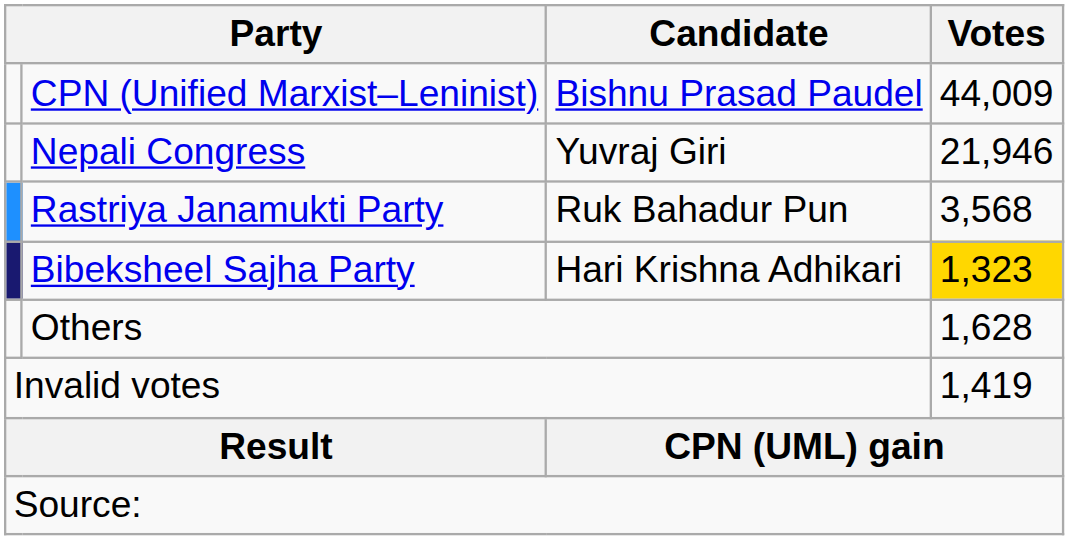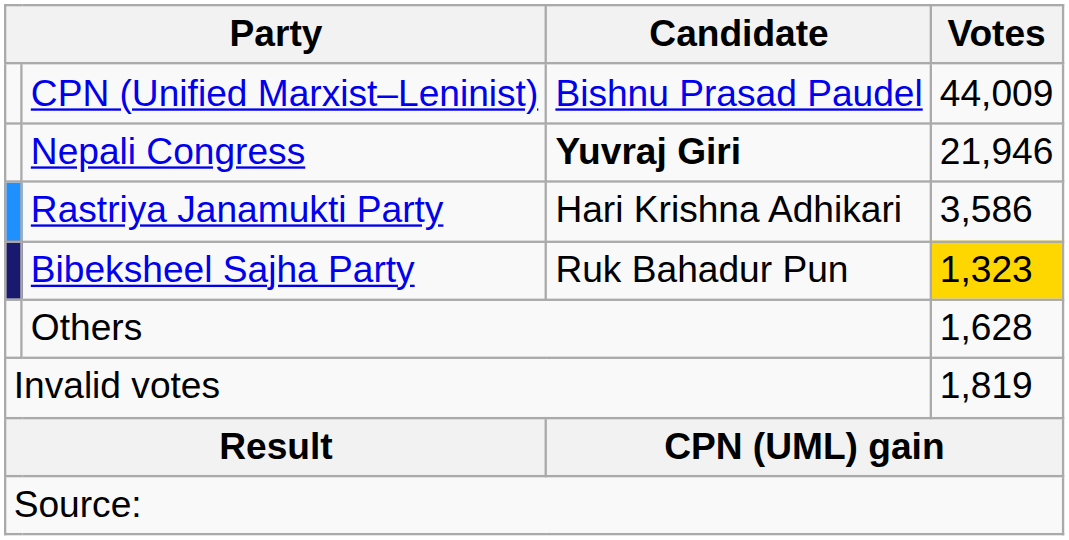(641, 151) normal -> (648, 151) bold
(702, 210) Ruk Bahadur Pun -> (729, 210) Hari Krishna Adhikari
(986, 210) 3,568 -> (986, 210) 3,586
(729, 269) Hari Krishna Adhikari -> (702, 269) Ruk Bahadur Pun
(986, 387) 1,419 -> (986, 387) 1,819
